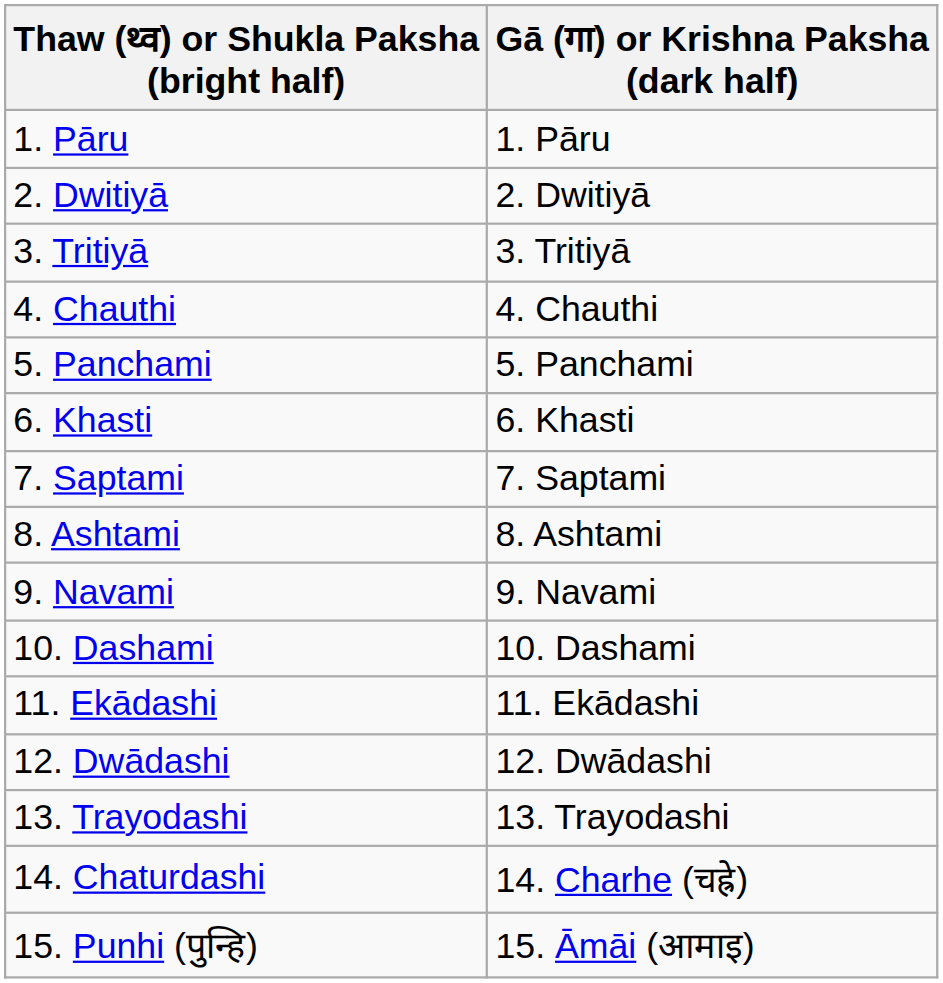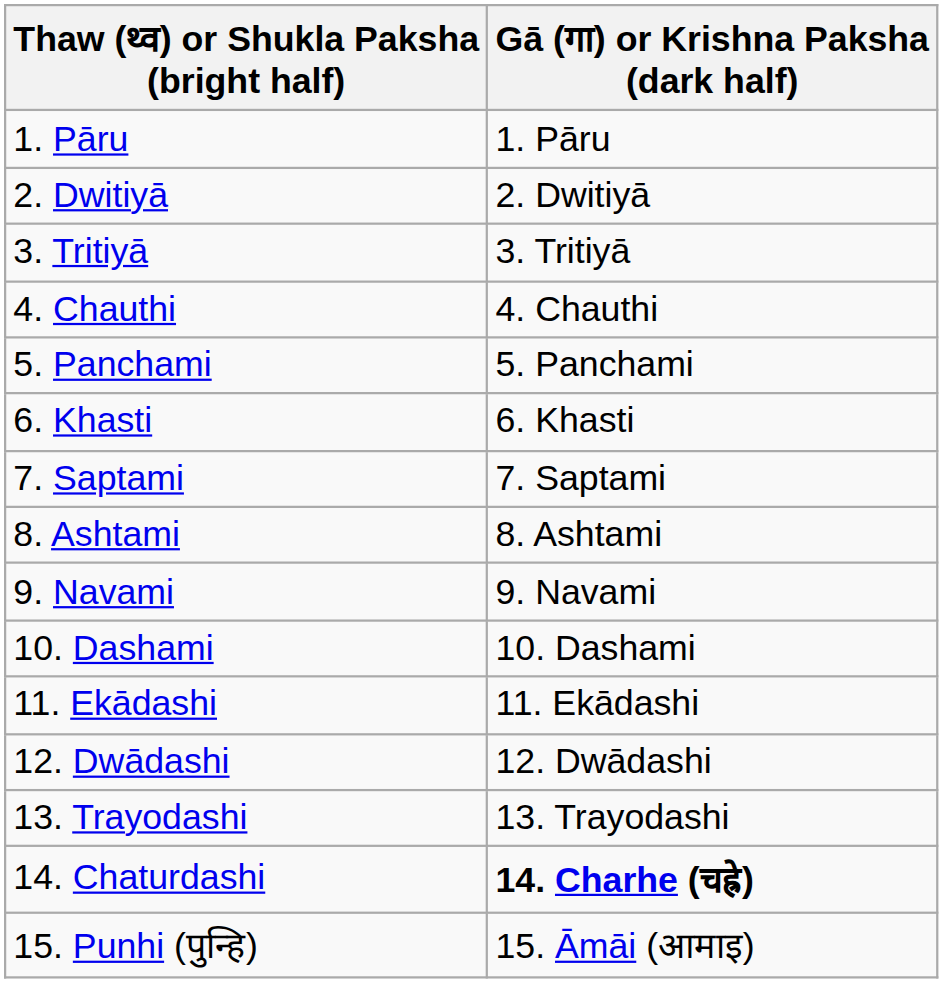(622, 880) normal -> (625, 880) bold
